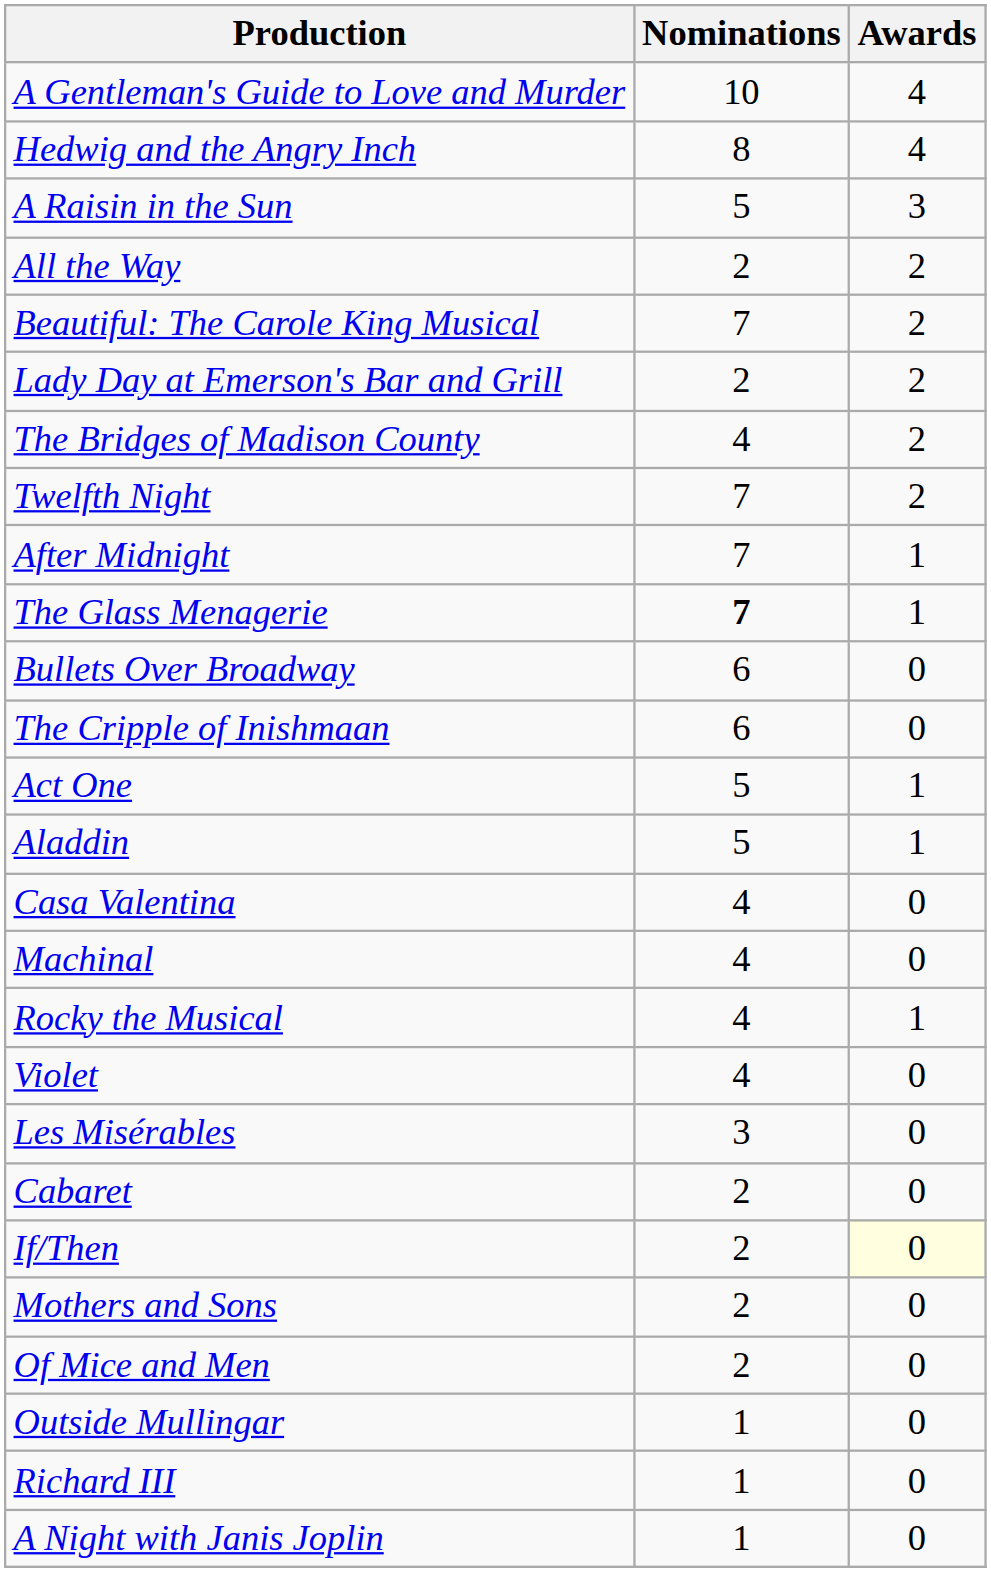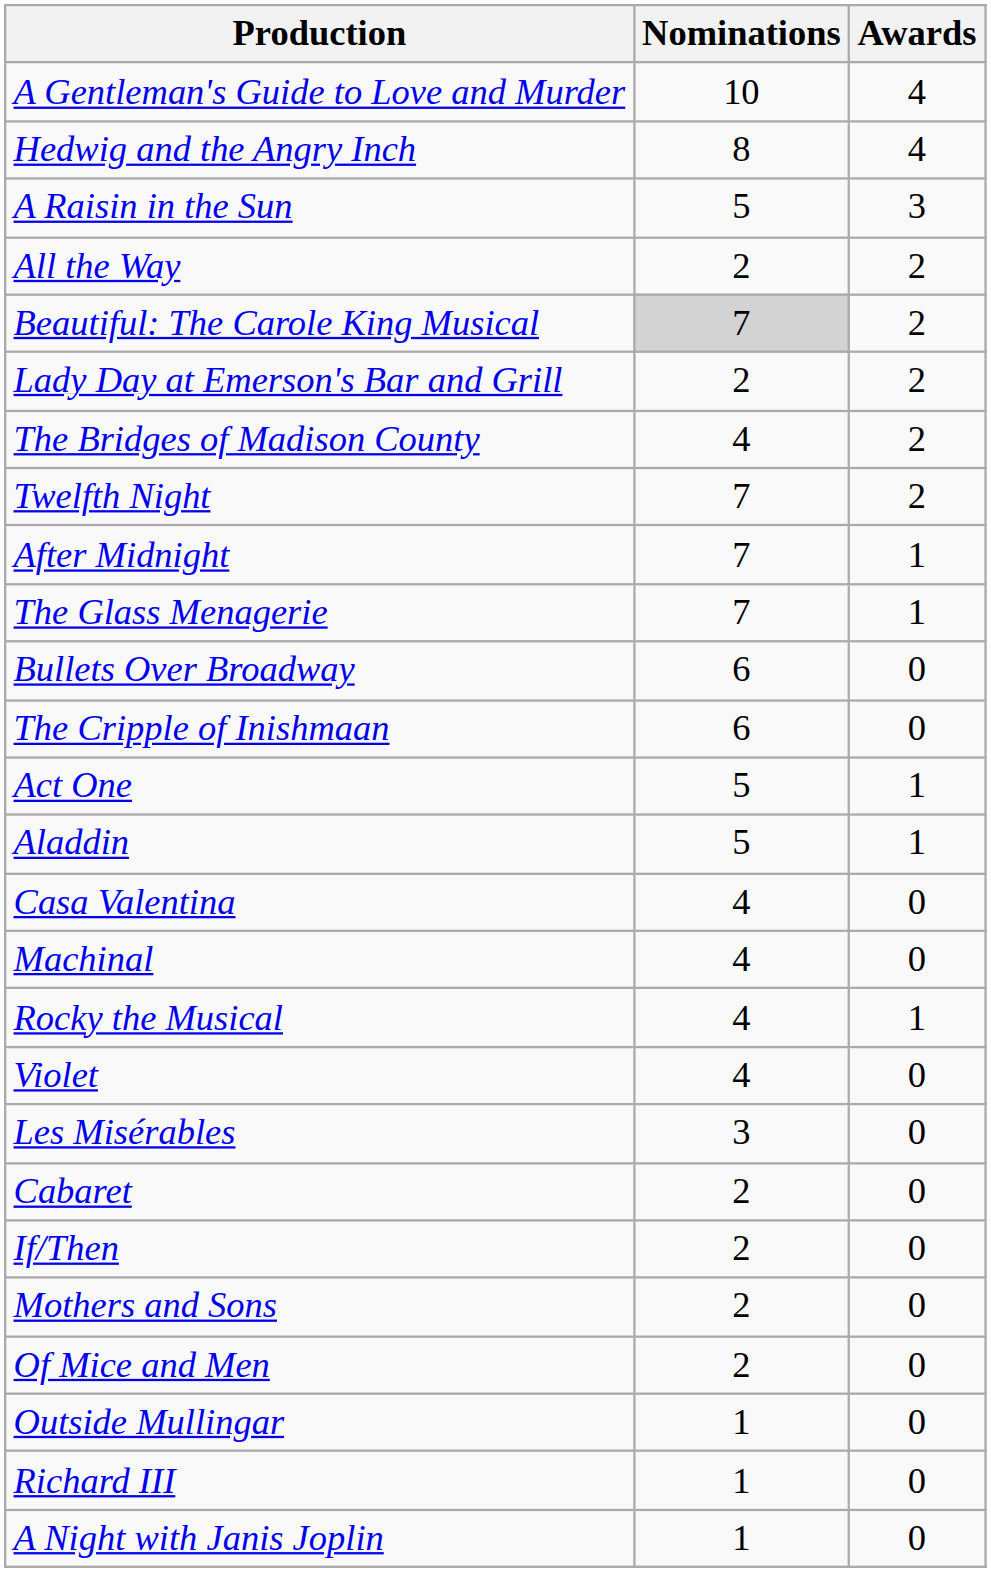(741, 322) no background -> (741, 322) lightgrey background
(741, 611) bold -> (741, 611) normal
(917, 1248) lightyellow background -> (917, 1248) no background
